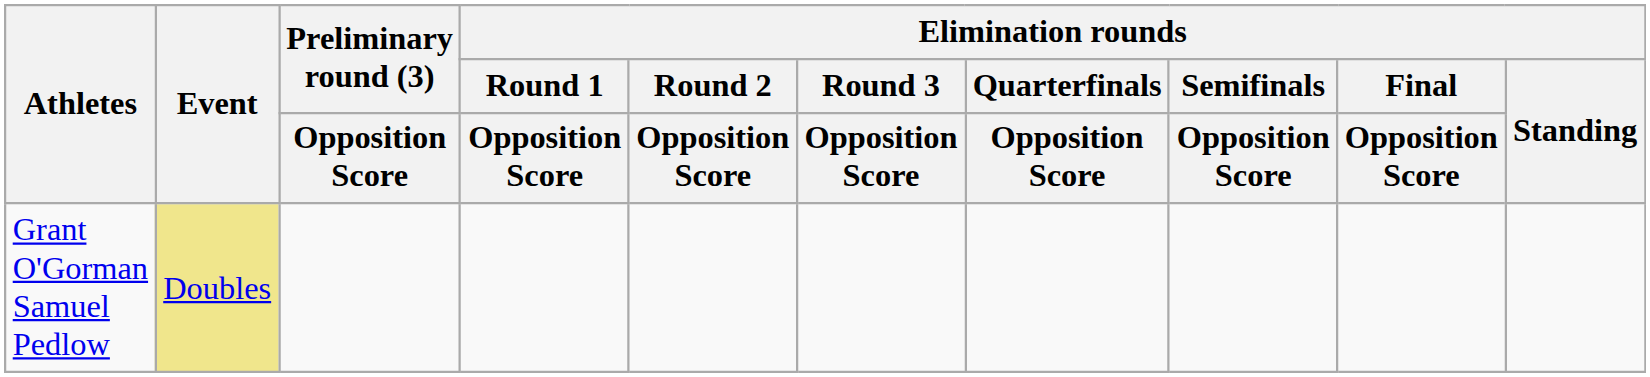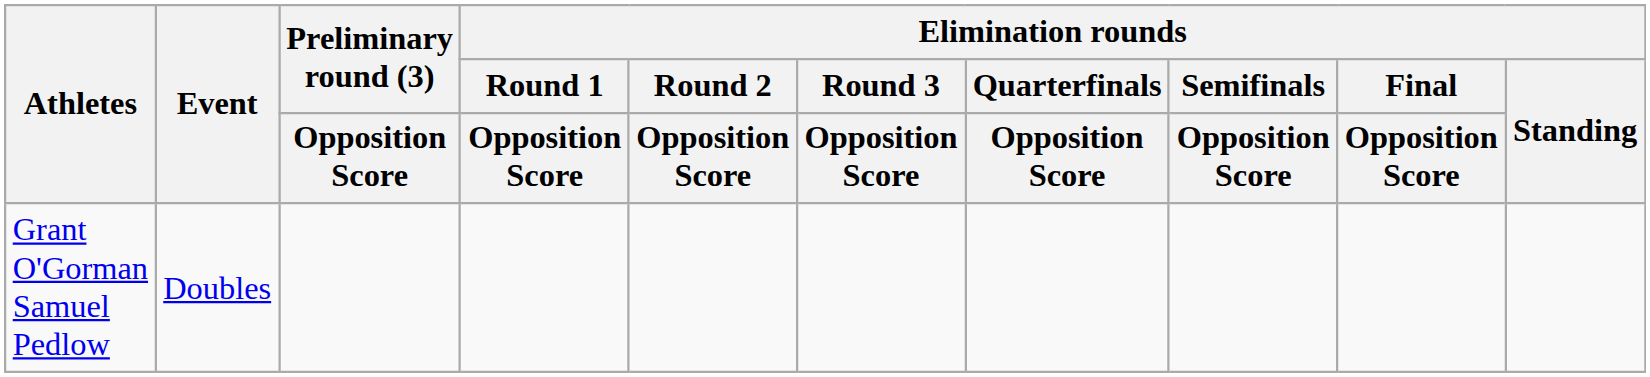(217, 287) khaki background -> (217, 287) no background
